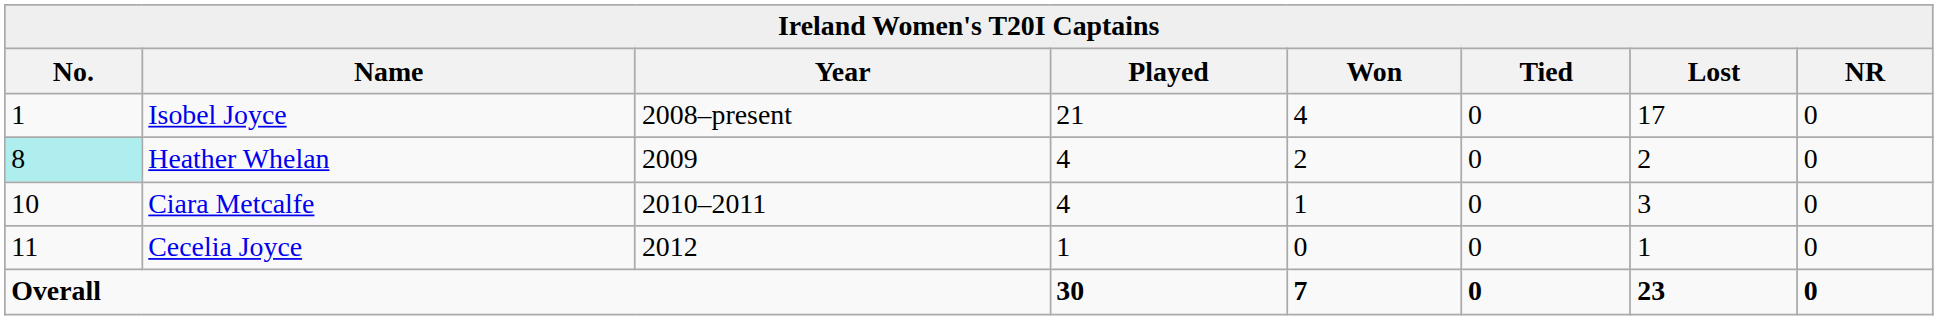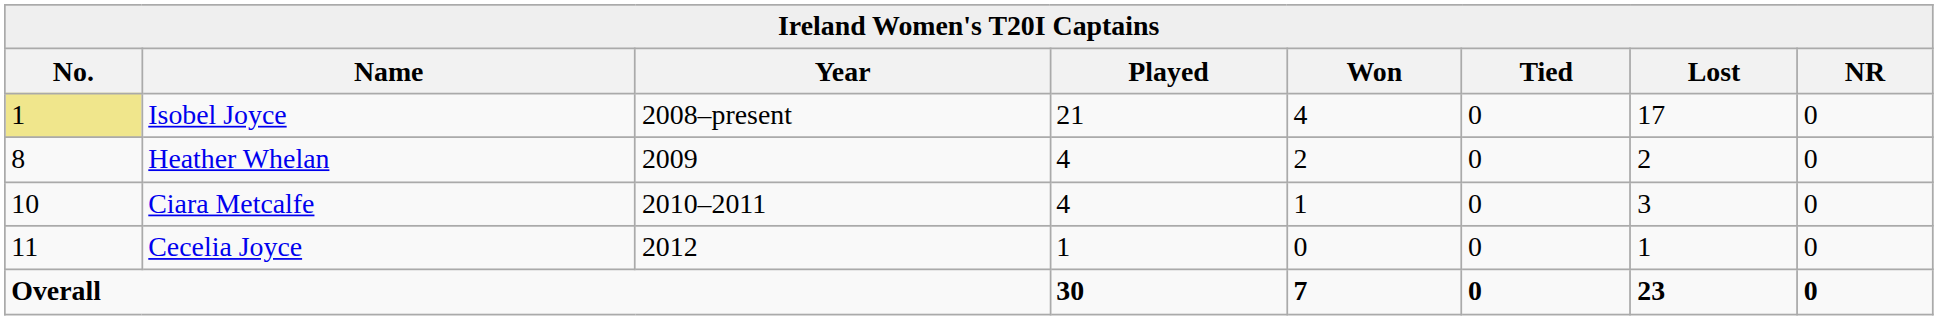(18, 114) no background -> (18, 114) khaki background
(18, 159) paleturquoise background -> (18, 159) no background
